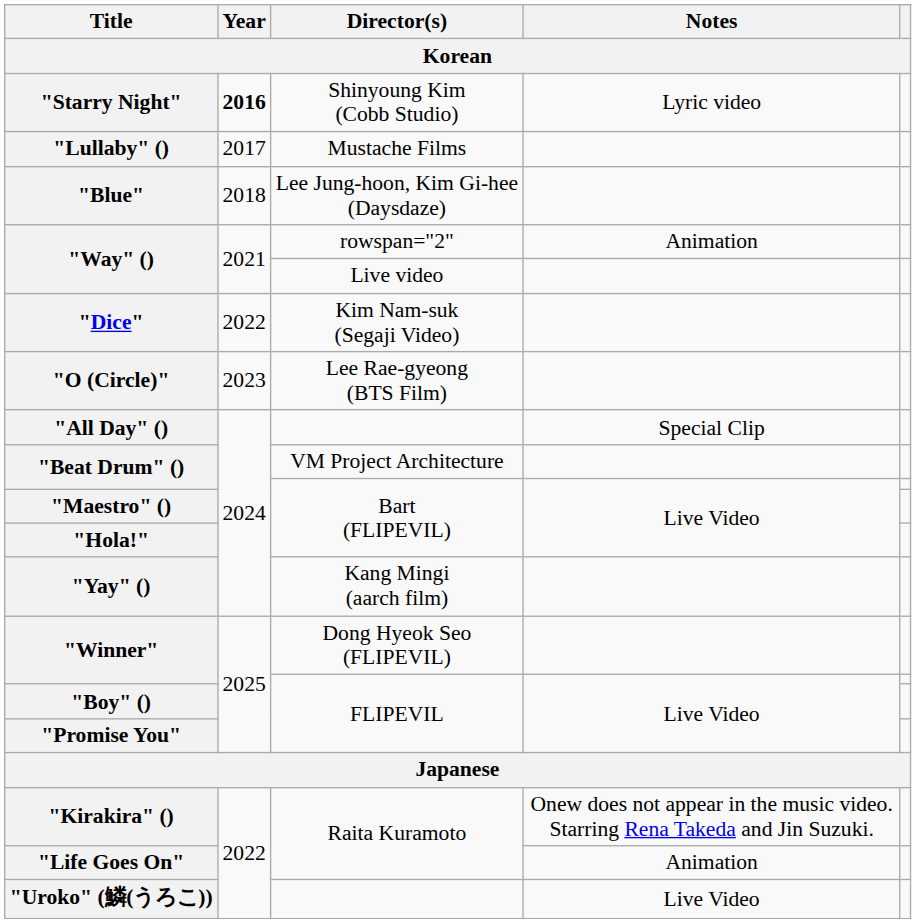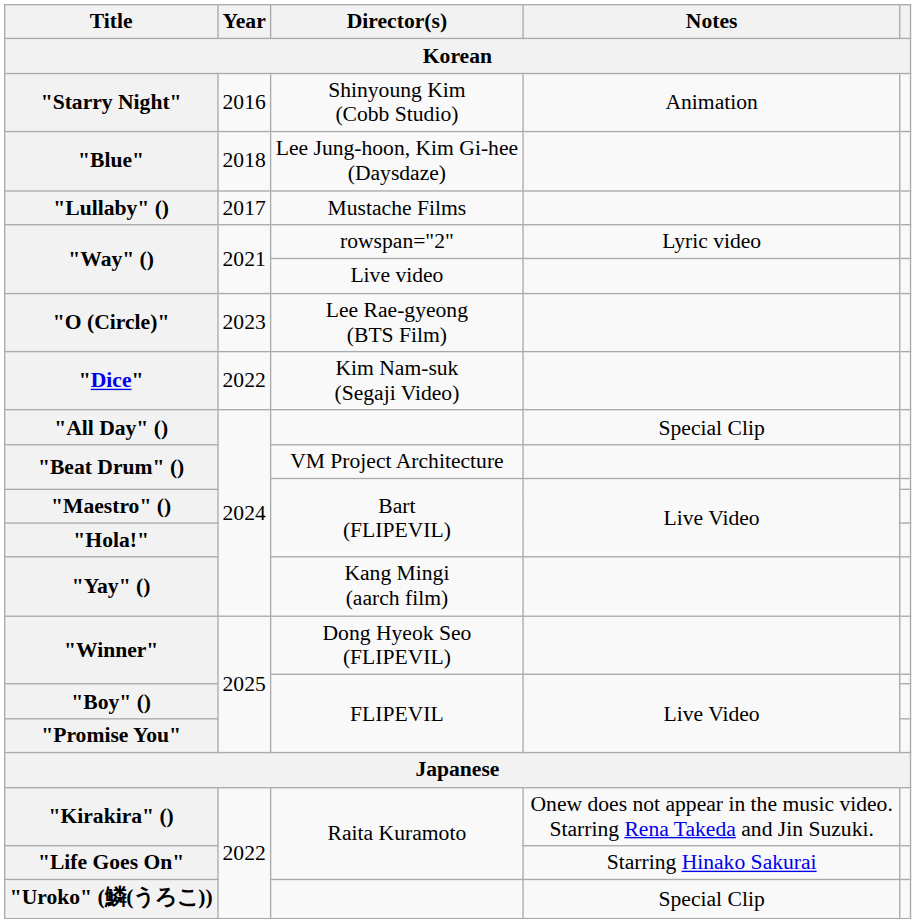(244, 102) bold -> (244, 102) normal
(712, 102) Lyric video -> (712, 102) Animation
rows swapped: (111, 148) <-> (111, 195)
(712, 241) Animation -> (712, 241) Lyric video
rows swapped: (111, 322) <-> (111, 380)
(712, 862) Animation -> (712, 862) Starring Hinako Sakurai
(712, 898) Live Video -> (712, 898) Special Clip
